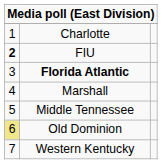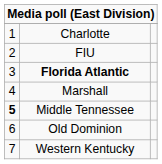(12, 52) bold -> (12, 52) normal
(12, 110) normal -> (12, 110) bold
(12, 130) khaki background -> (12, 130) no background
